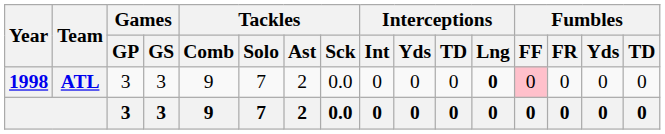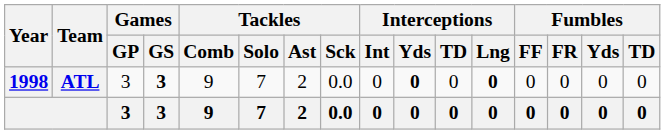(161, 81) normal -> (161, 81) bold
(415, 81) normal -> (415, 81) bold
(531, 81) pink background -> (531, 81) no background
